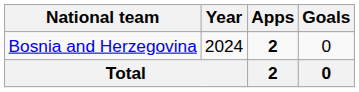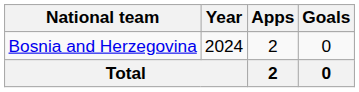(273, 45) bold -> (273, 45) normal
